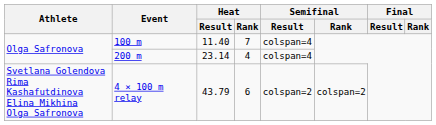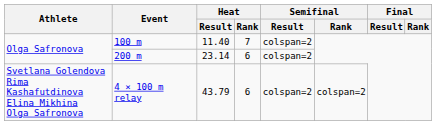(287, 41) colspan=4 -> (287, 41) colspan=2
(247, 56) 4 -> (247, 56) 6
(287, 56) colspan=4 -> (287, 56) colspan=2
